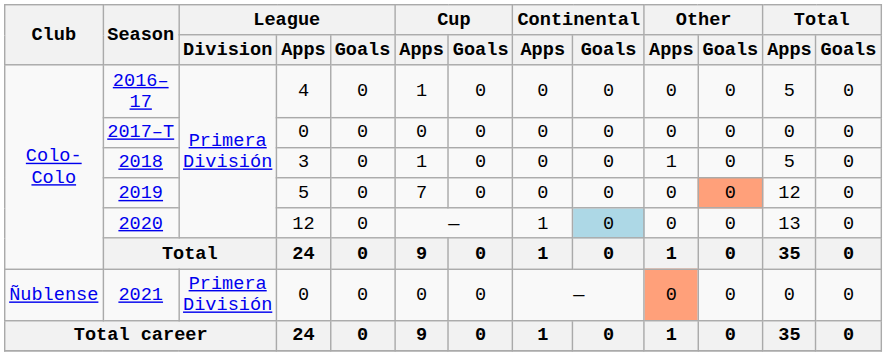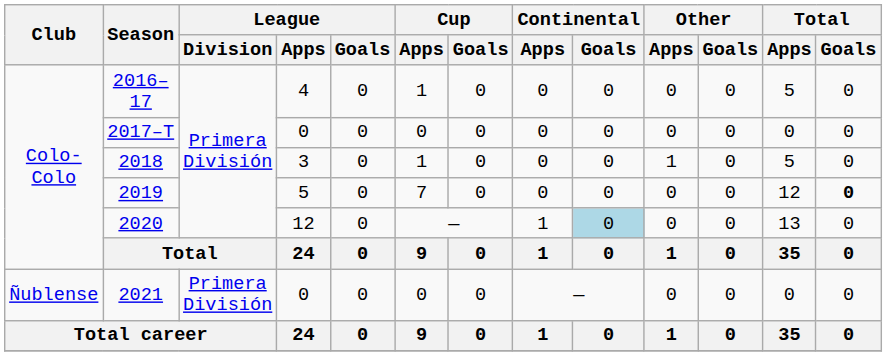(730, 193) lightsalmon background -> (730, 193) no background
(849, 193) normal -> (849, 193) bold
(671, 294) lightsalmon background -> (671, 294) no background
